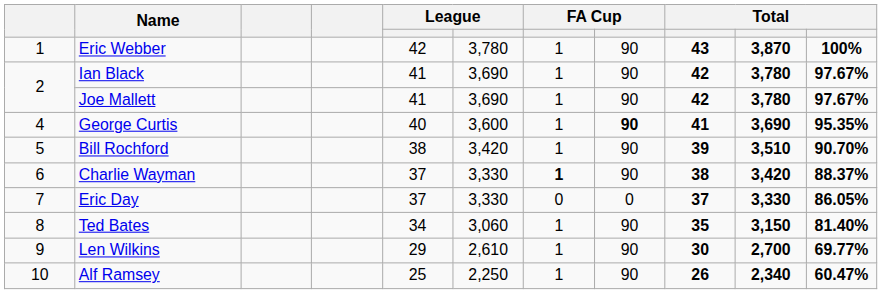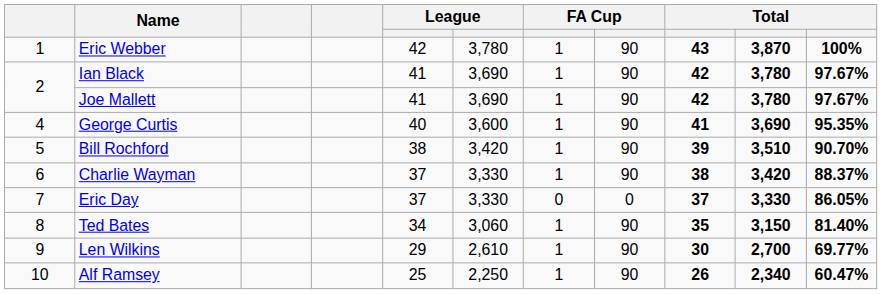(629, 124) bold -> (629, 124) normal
(559, 175) bold -> (559, 175) normal
